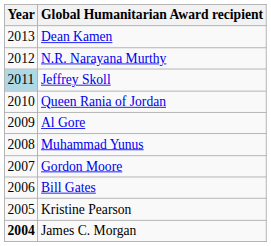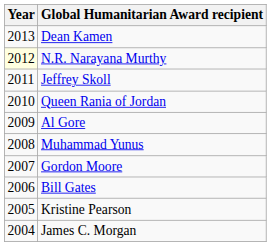(21, 58) no background -> (21, 58) lightyellow background
(21, 79) lightblue background -> (21, 79) no background
(21, 230) bold -> (21, 230) normal
